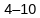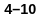(20, 9) normal -> (20, 9) bold
